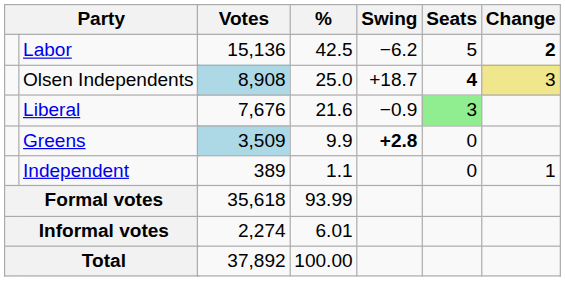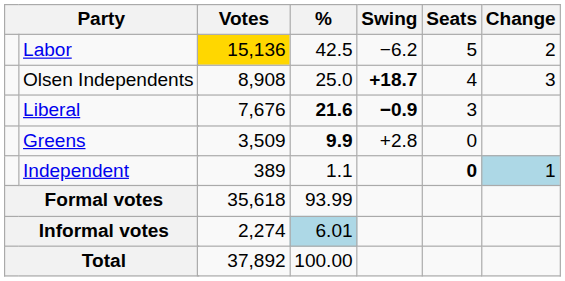(256, 49) no background -> (256, 49) gold background
(550, 49) bold -> (550, 49) normal
(262, 79) lightblue background -> (262, 79) no background
(393, 79) normal -> (393, 79) bold
(472, 79) bold -> (472, 79) normal
(550, 79) khaki background -> (550, 79) no background
(334, 110) normal -> (334, 110) bold
(399, 110) normal -> (399, 110) bold
(472, 110) lightgreen background -> (472, 110) no background
(262, 140) lightblue background -> (262, 140) no background
(339, 140) normal -> (339, 140) bold
(399, 140) bold -> (399, 140) normal
(472, 170) normal -> (472, 170) bold
(550, 170) no background -> (550, 170) lightblue background
(334, 230) no background -> (334, 230) lightblue background
